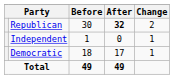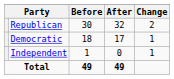(119, 25) bold -> (119, 25) normal
rows swapped: (36, 53) <-> (39, 39)
